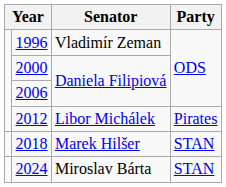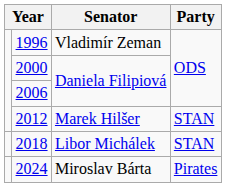(105, 118) Libor Michálek -> (97, 118) Marek Hilšer
(196, 118) Pirates -> (194, 118) STAN
(97, 144) Marek Hilšer -> (105, 144) Libor Michálek
(194, 169) STAN -> (196, 169) Pirates
